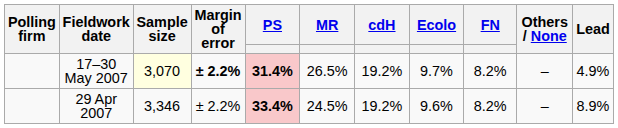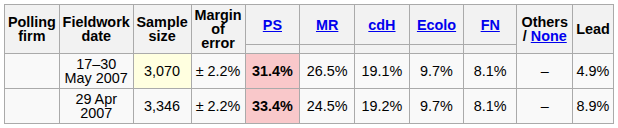(218, 71) bold -> (218, 71) normal
(382, 71) 19.2% -> (382, 71) 19.1%
(490, 71) 8.2% -> (490, 71) 8.1%
(437, 106) 9.6% -> (437, 106) 9.7%
(490, 106) 8.2% -> (490, 106) 8.1%
